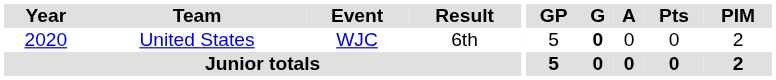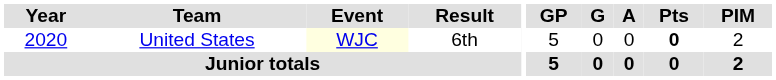(357, 39) no background -> (357, 39) lightyellow background
(598, 39) bold -> (598, 39) normal
(674, 39) normal -> (674, 39) bold
